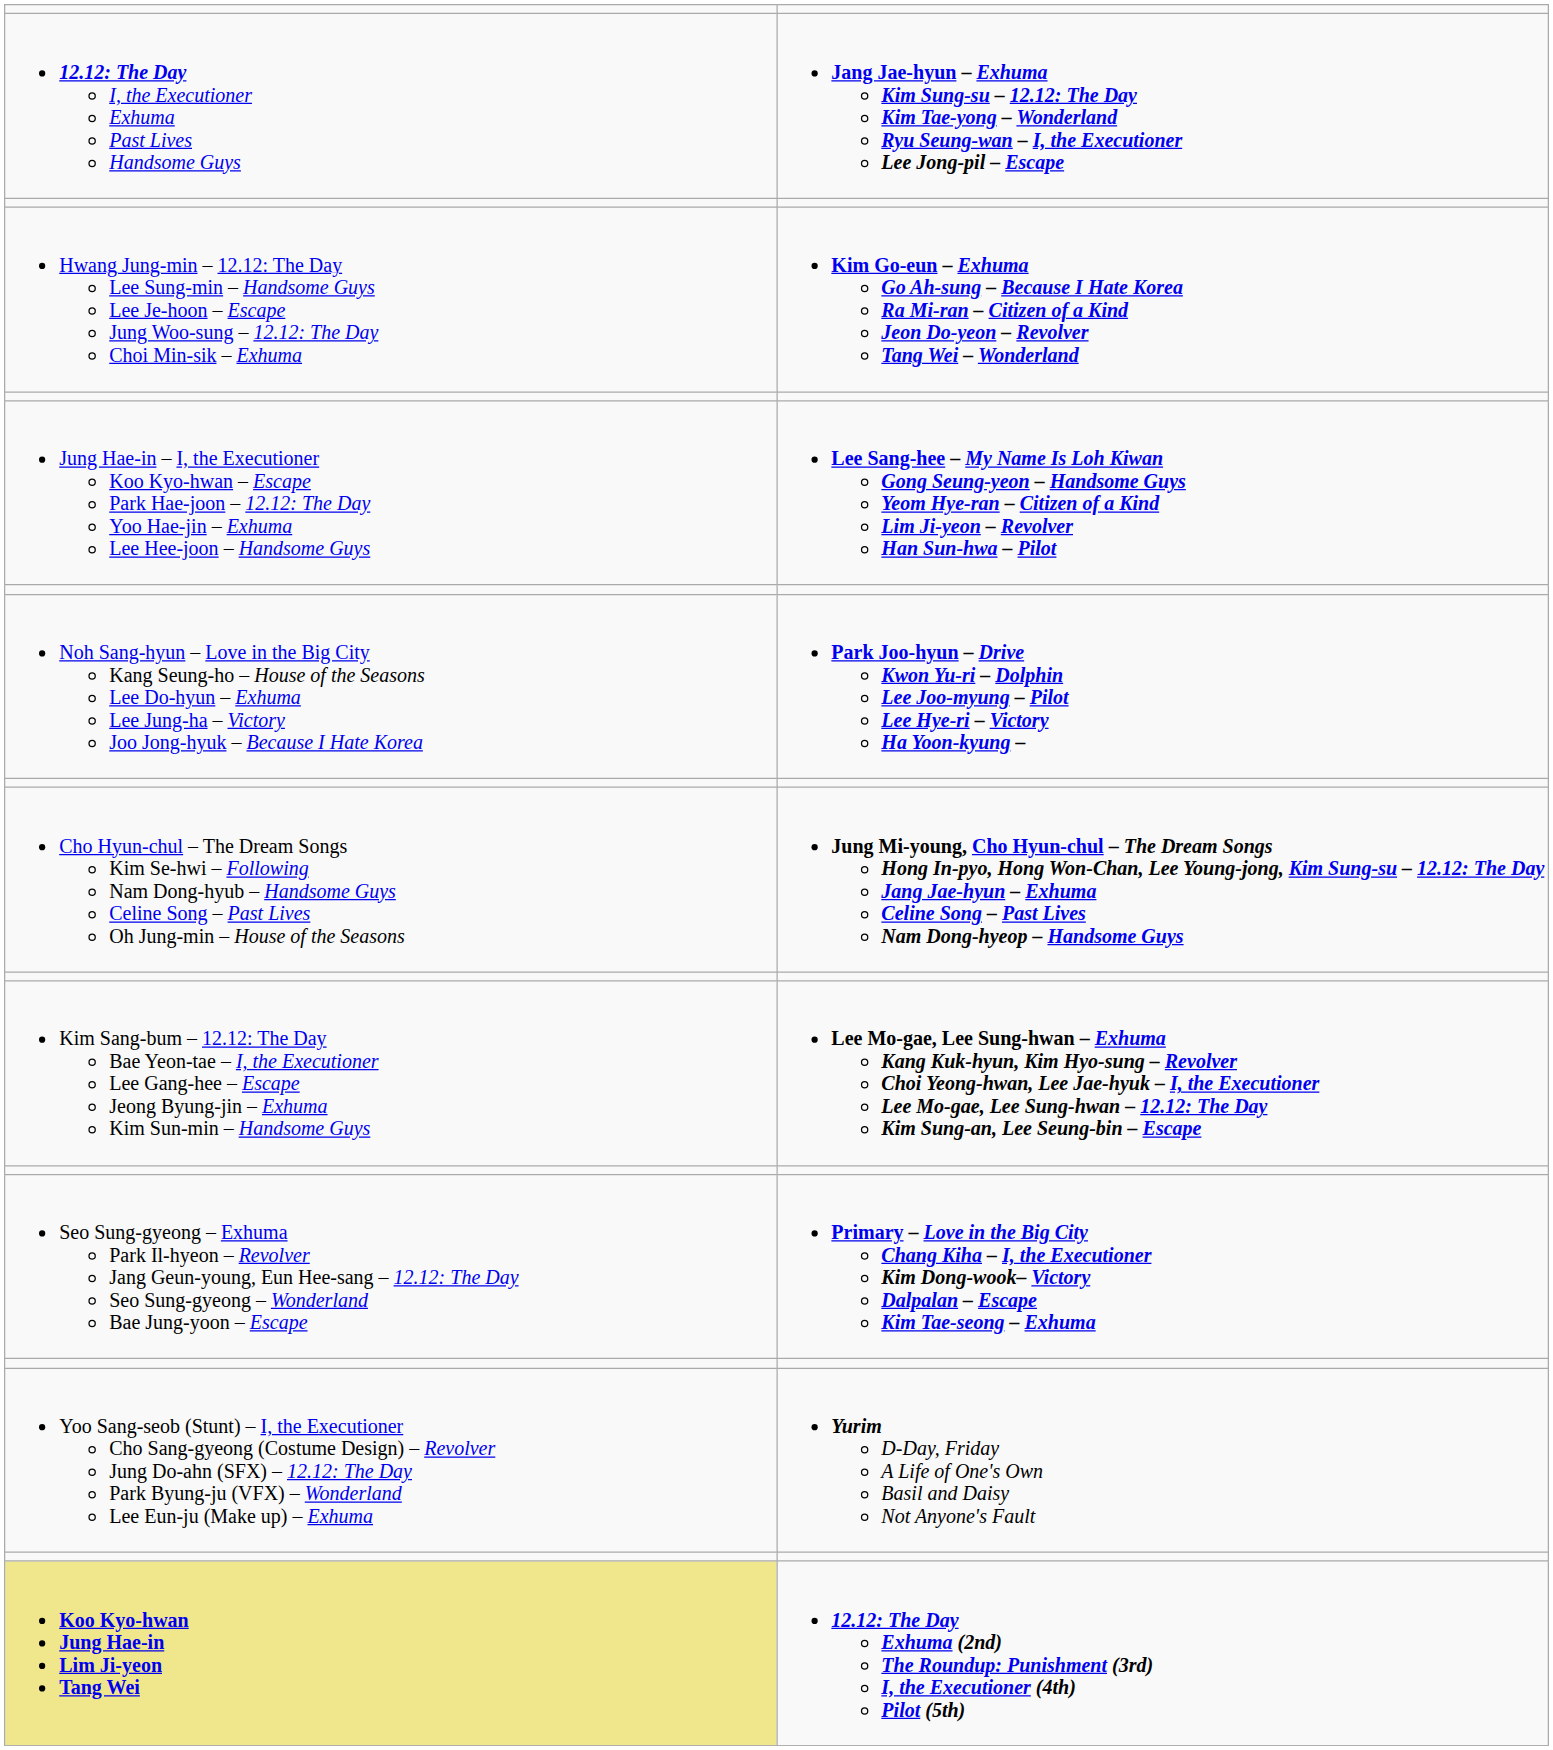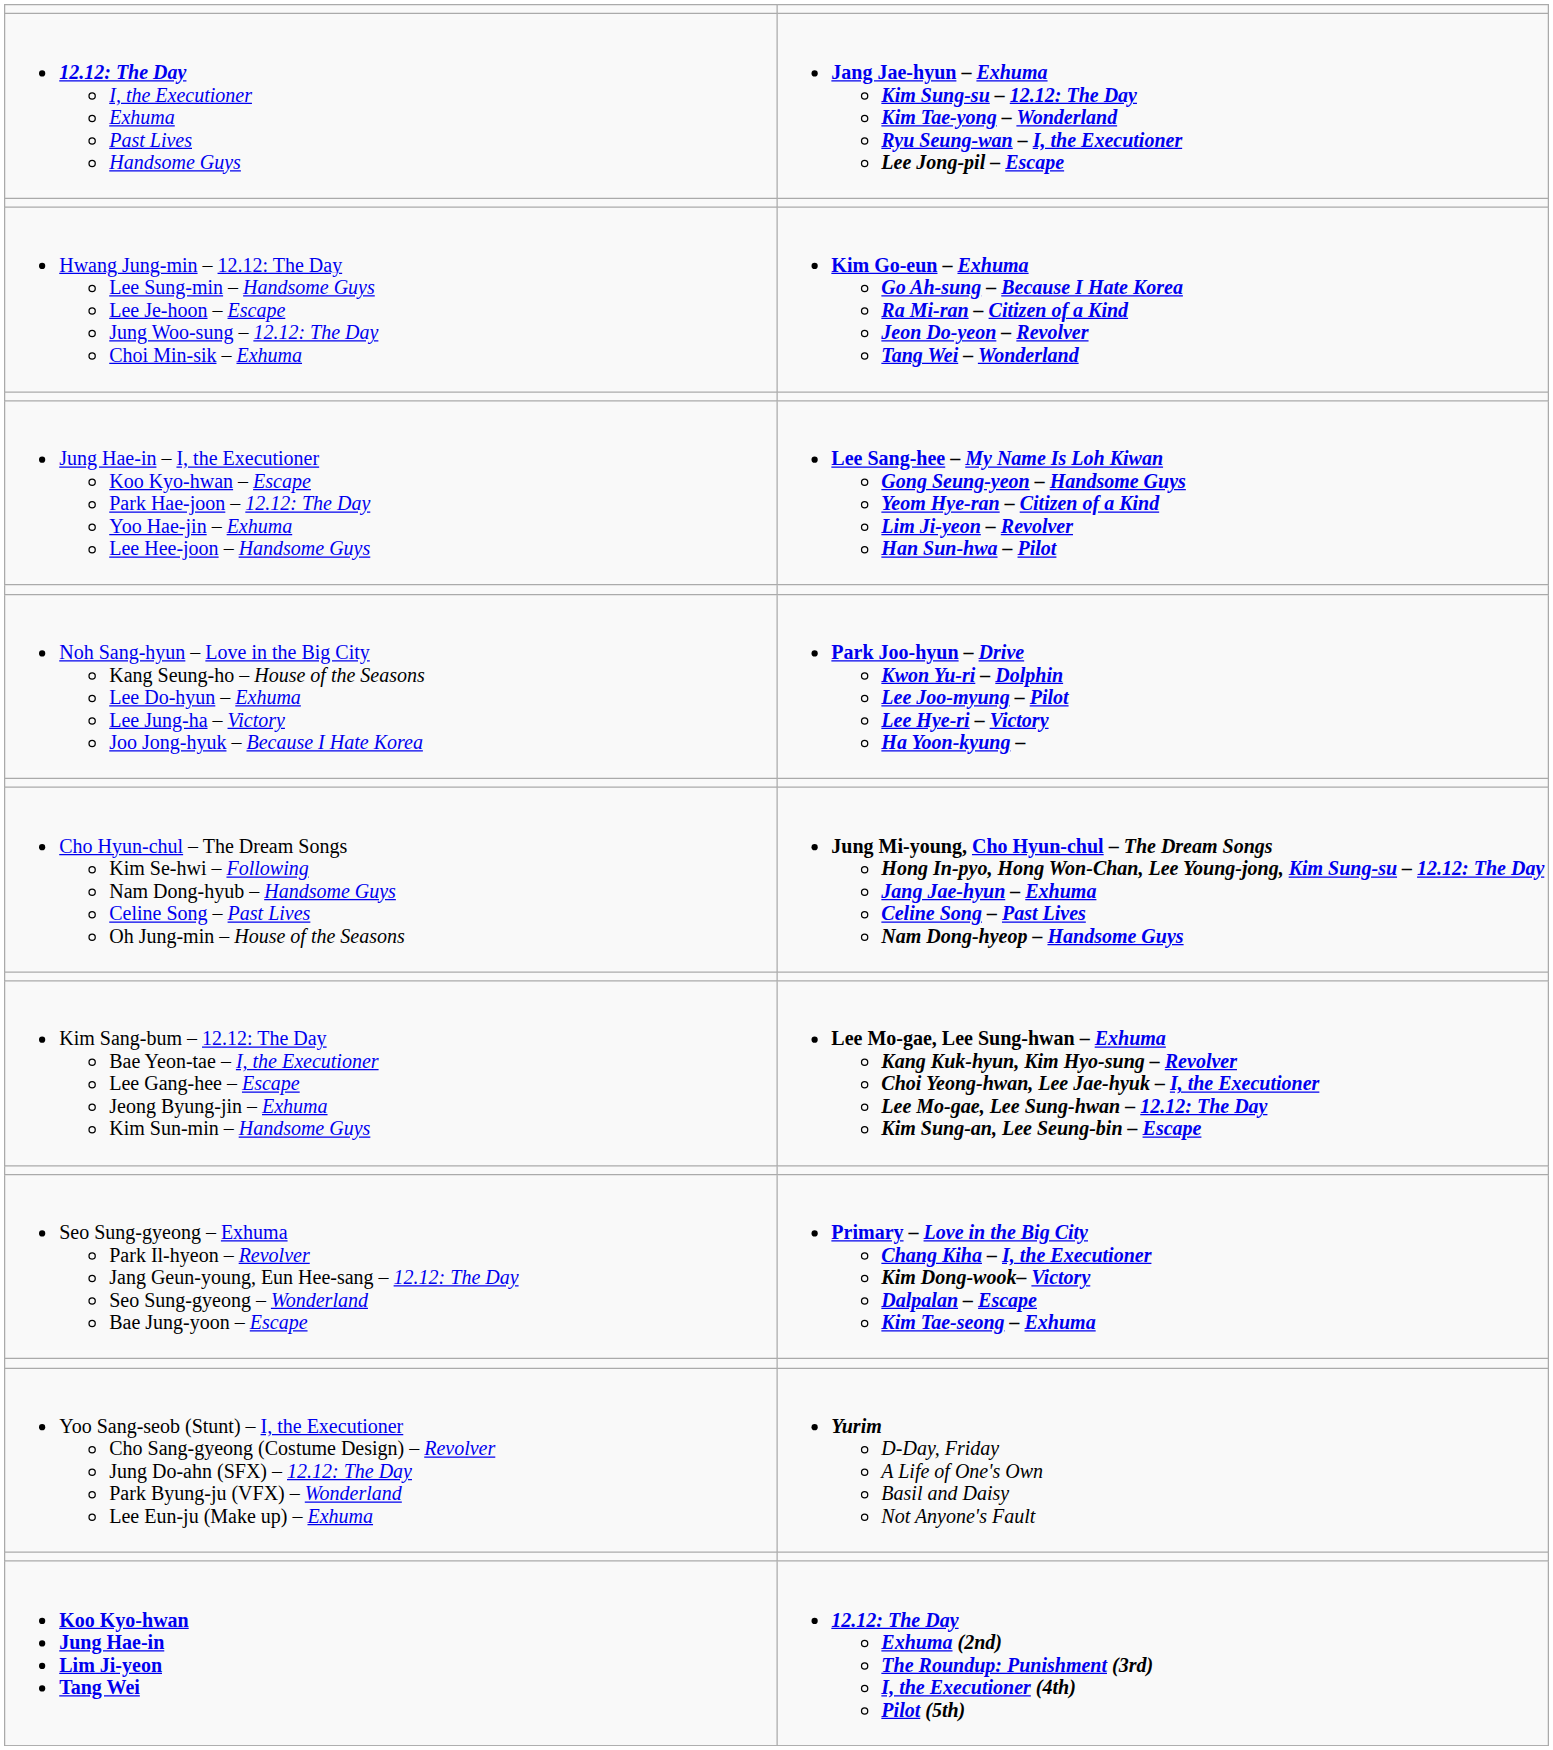(391, 1653) khaki background -> (391, 1653) no background
